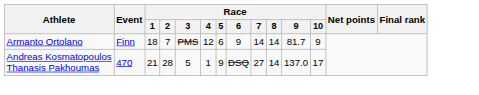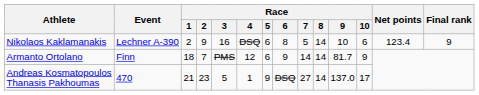+ row: (56, 42)
(168, 63) 28 -> (204, 78) 23
